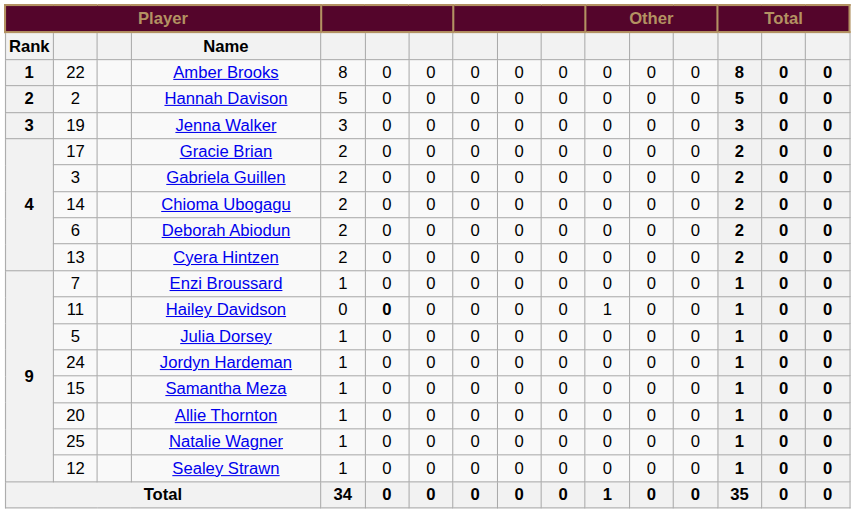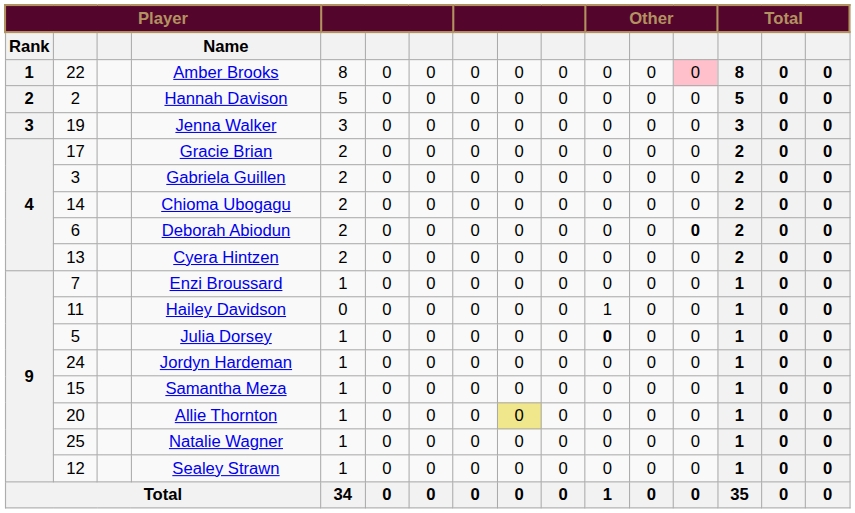(695, 72) no background -> (695, 72) pink background
(695, 230) normal -> (695, 230) bold
(387, 310) bold -> (387, 310) normal
(607, 336) normal -> (607, 336) bold
(519, 415) no background -> (519, 415) khaki background
